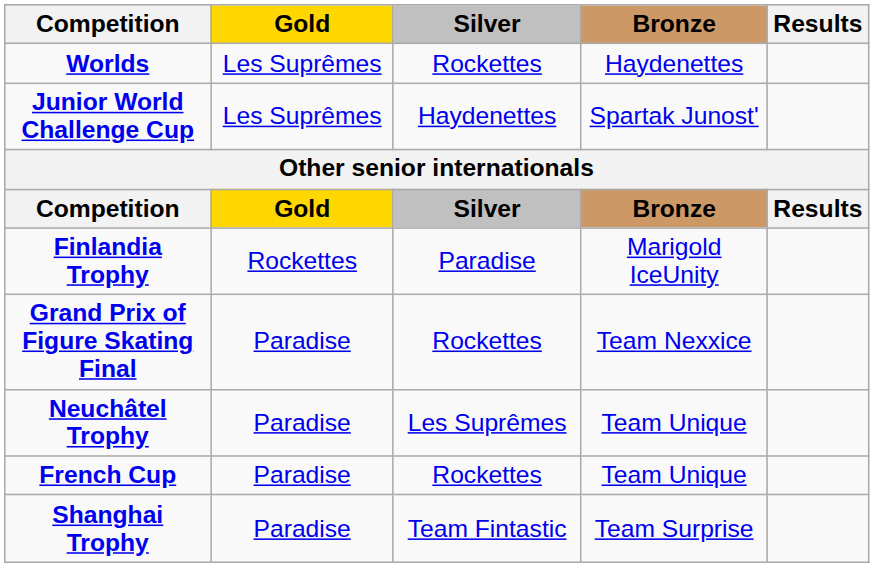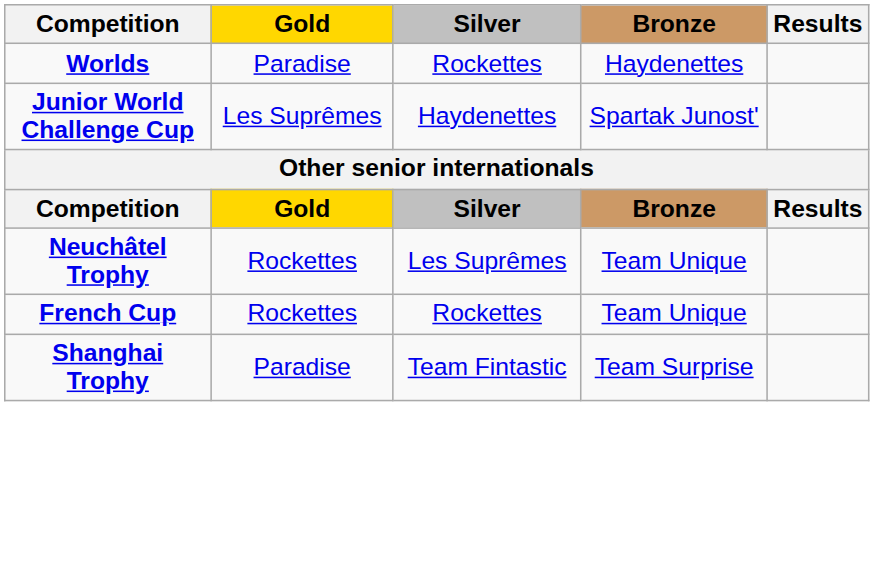(302, 63) Les Suprêmes -> (302, 63) Paradise
- row: (108, 261)
- row: (108, 341)
(302, 422) Paradise -> (302, 261) Rockettes
(302, 475) Paradise -> (302, 313) Rockettes
